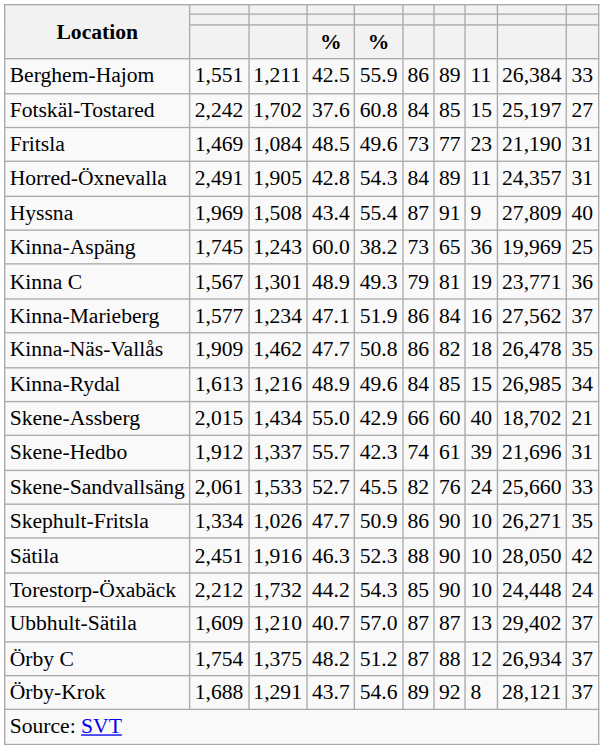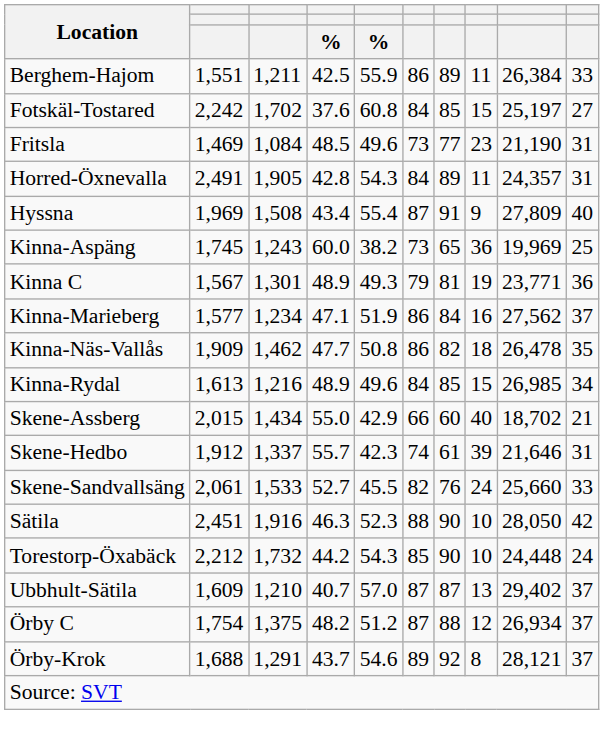(532, 452) 21,696 -> (532, 452) 21,646
- row: (79, 521)
